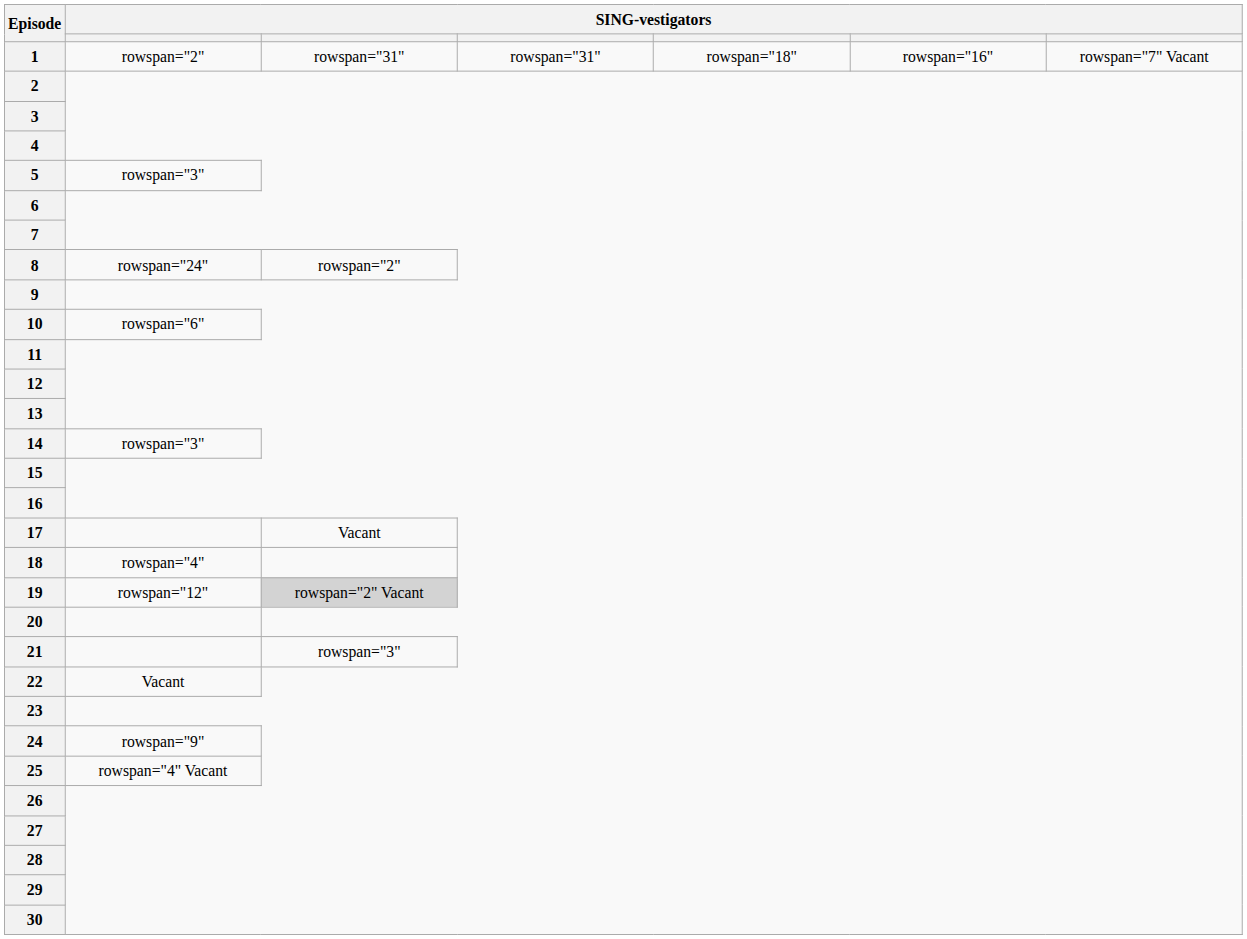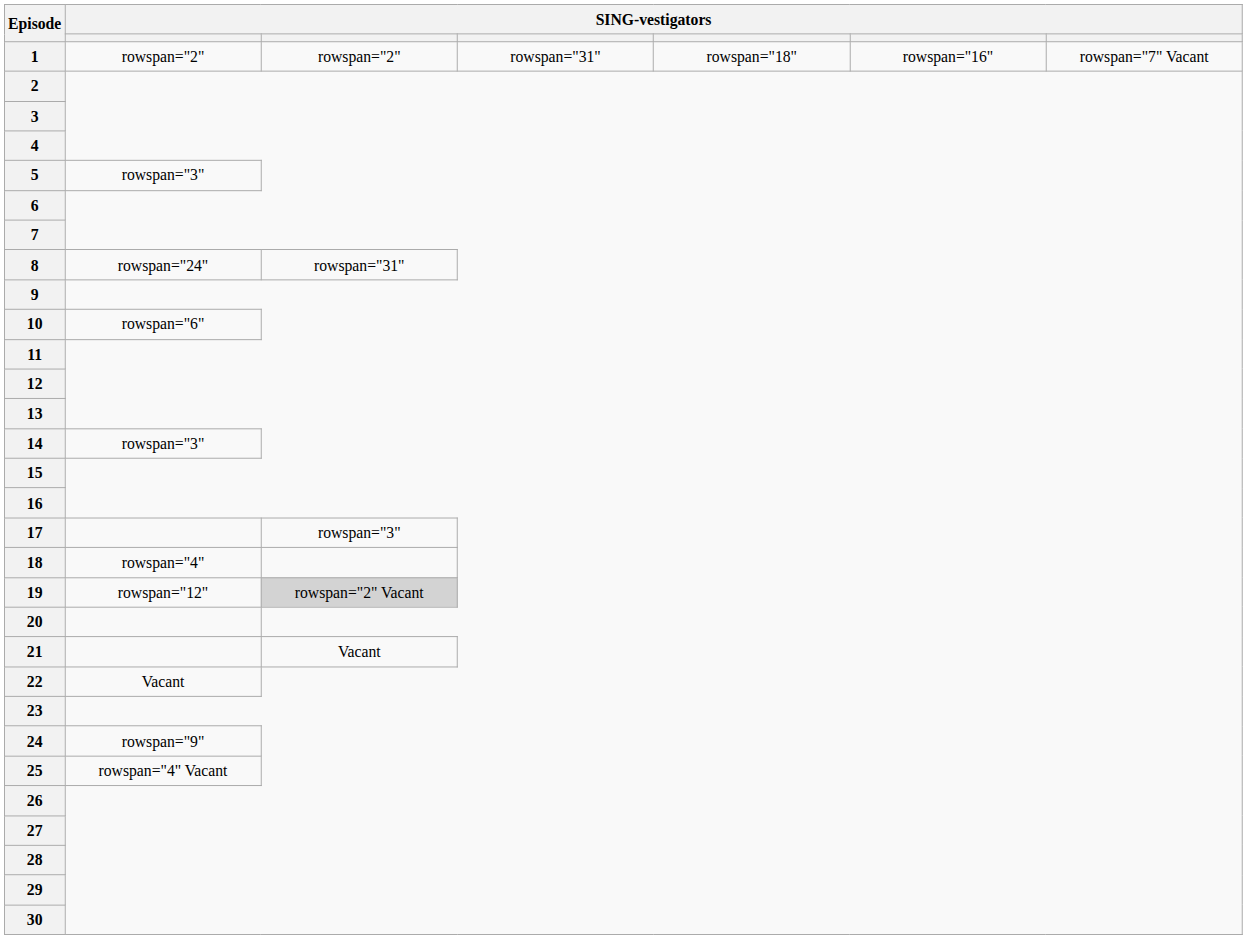(359, 56) rowspan="31" -> (359, 56) rowspan="2"
(359, 265) rowspan="2" -> (359, 265) rowspan="31"
(359, 533) Vacant -> (359, 533) rowspan="3"
(359, 652) rowspan="3" -> (359, 652) Vacant
